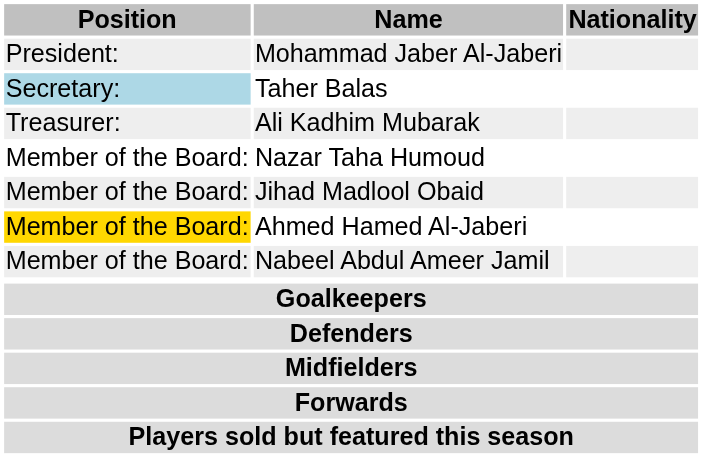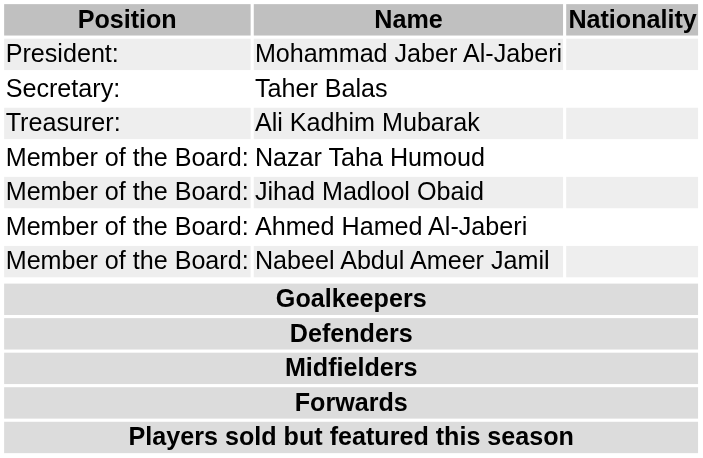(63, 88) lightblue background -> (63, 88) no background
(127, 226) gold background -> (127, 226) no background
